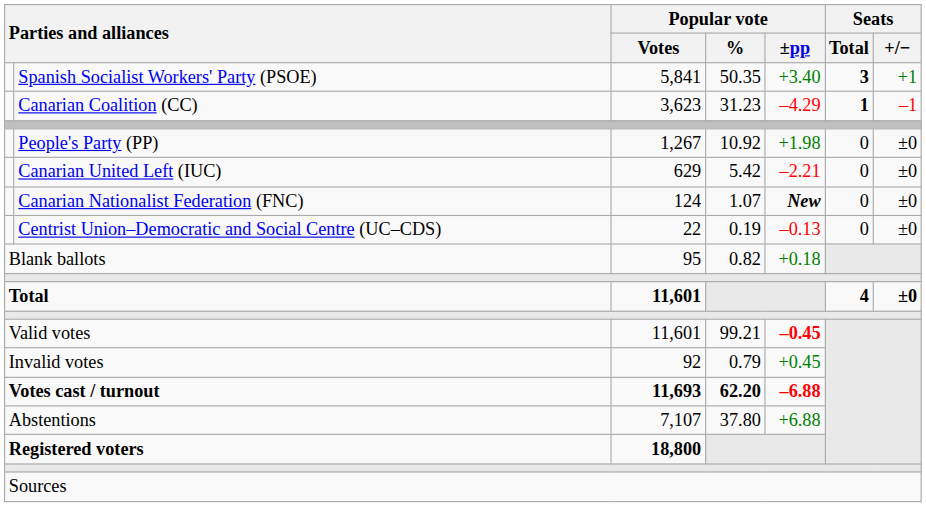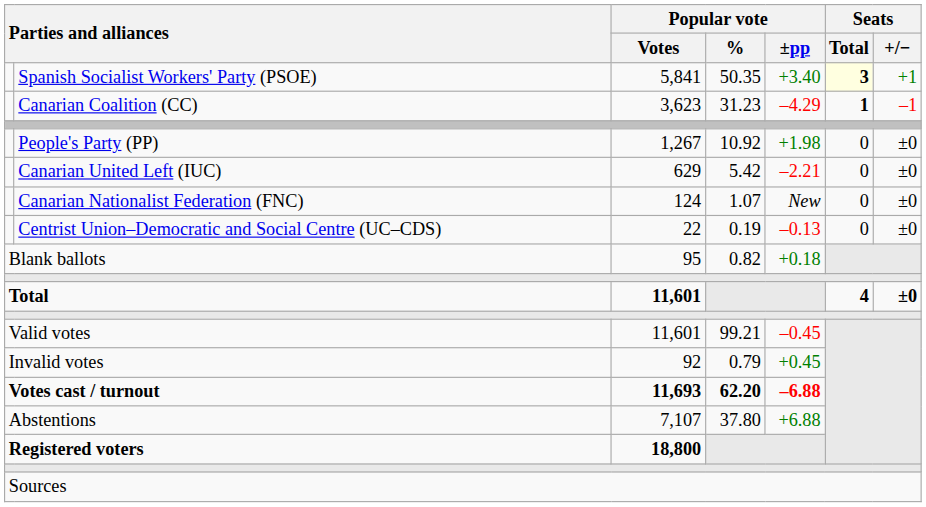(864, 76) no background -> (864, 76) lightyellow background
(804, 200) bold -> (804, 200) normal
(800, 333) bold -> (800, 333) normal
